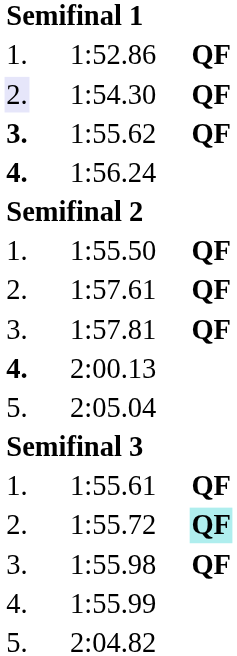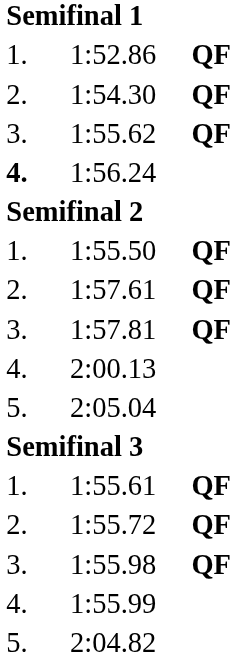(17, 94) lavender background -> (17, 94) no background
(17, 133) bold -> (17, 133) normal
(17, 368) bold -> (17, 368) normal
(211, 525) paleturquoise background -> (211, 525) no background
